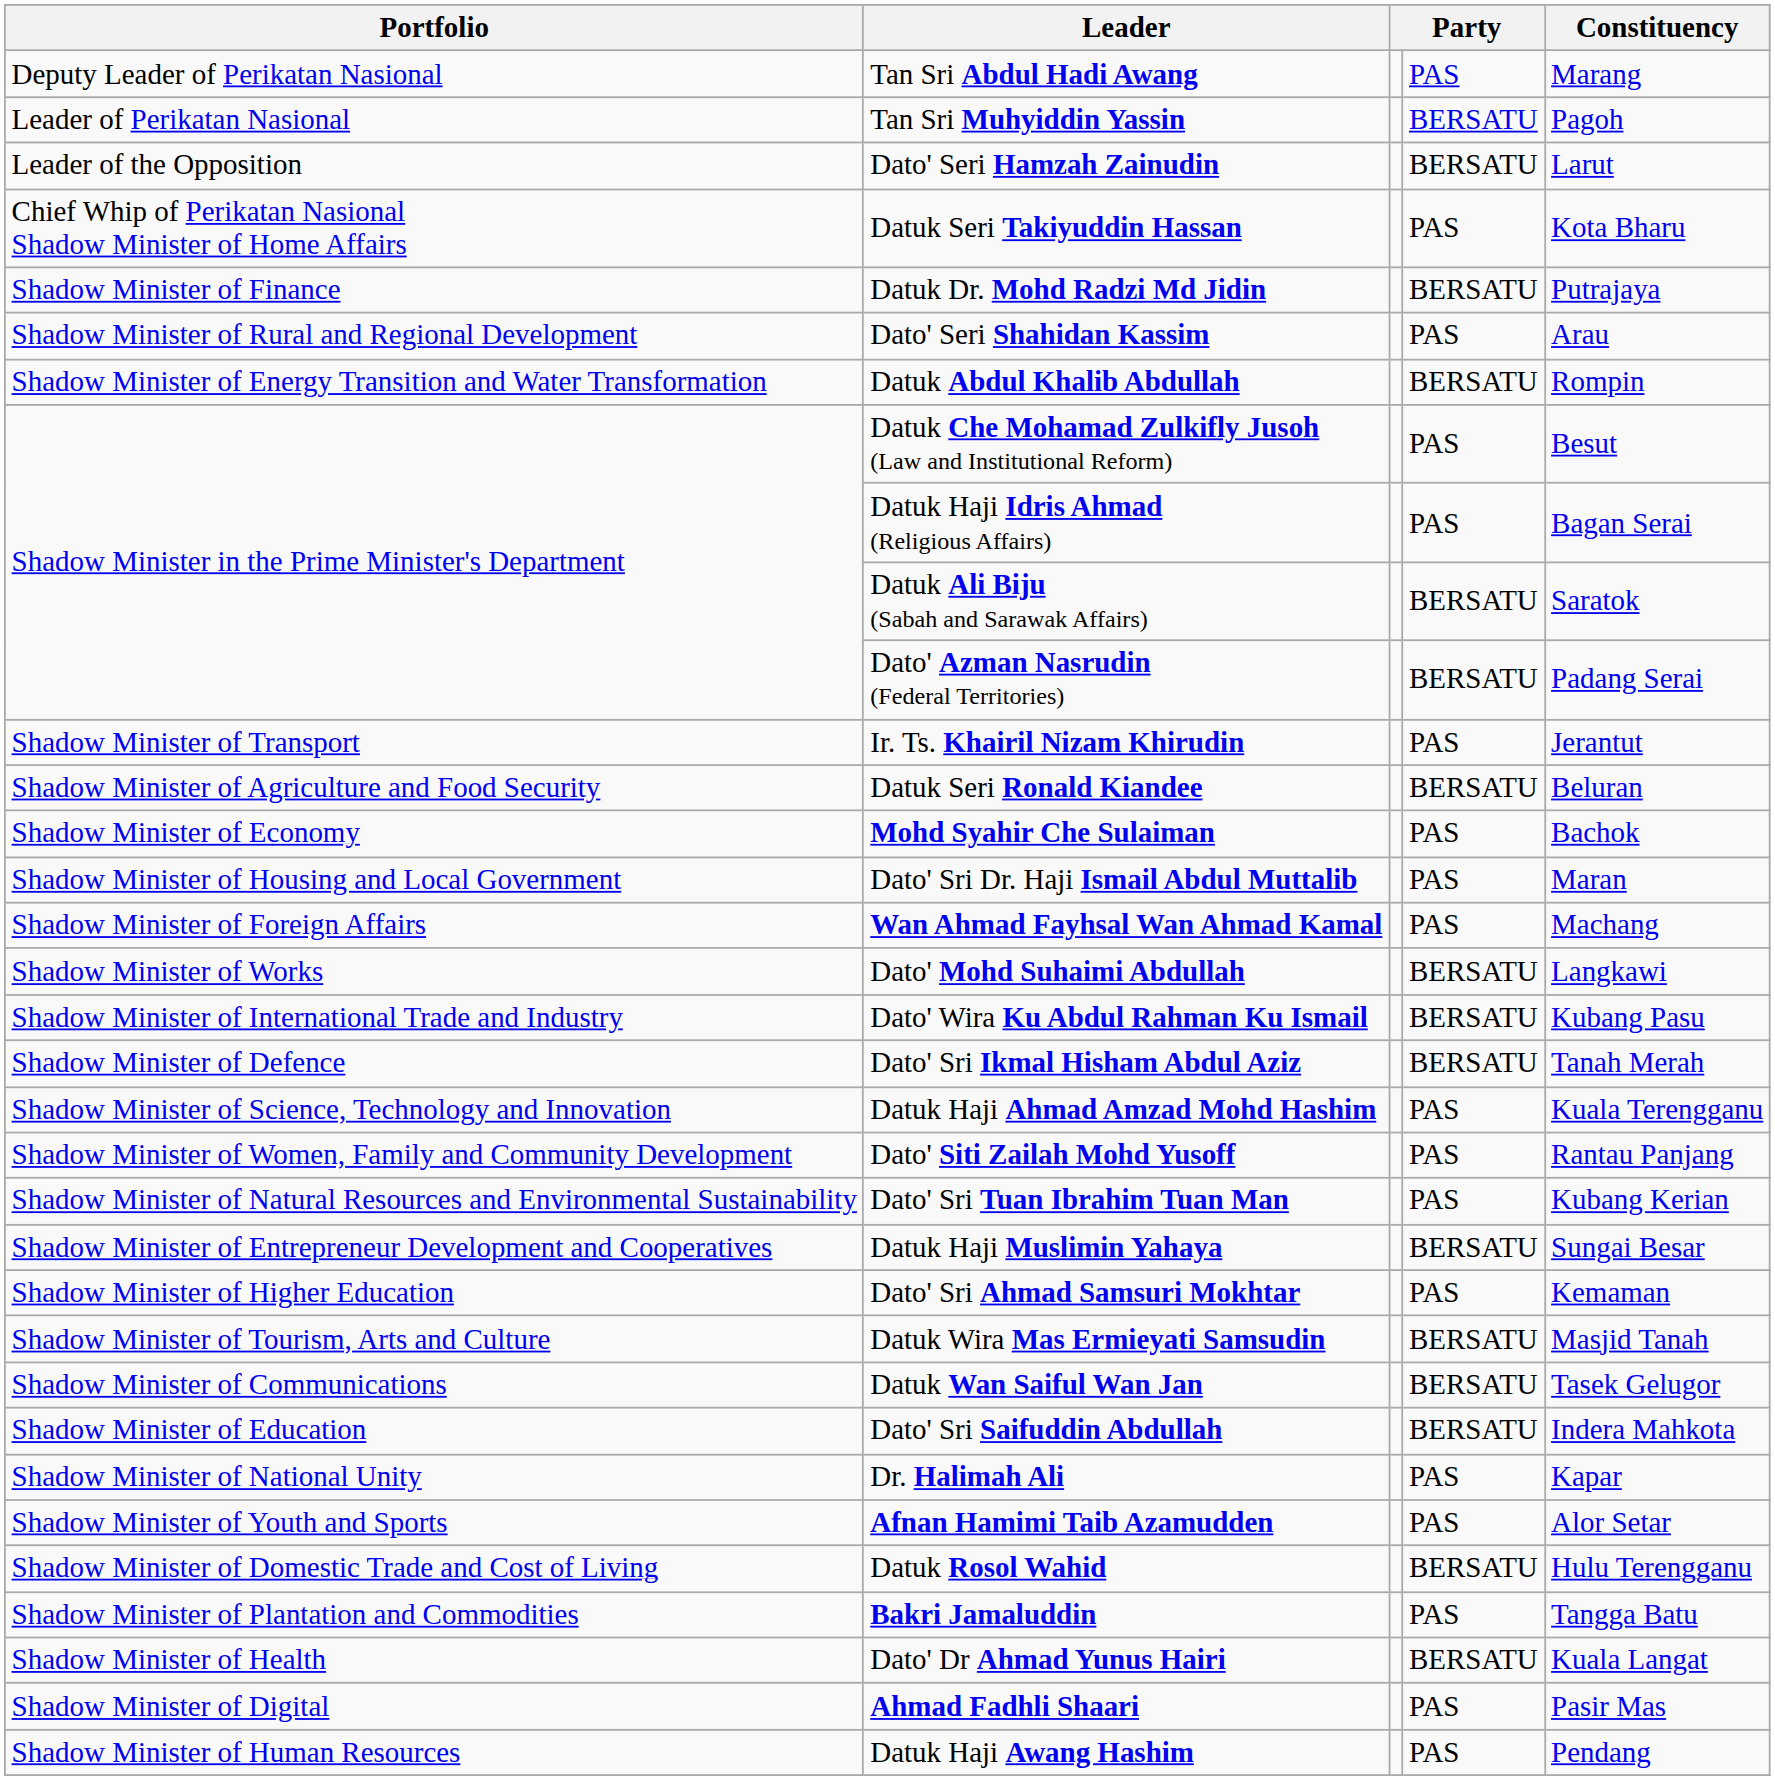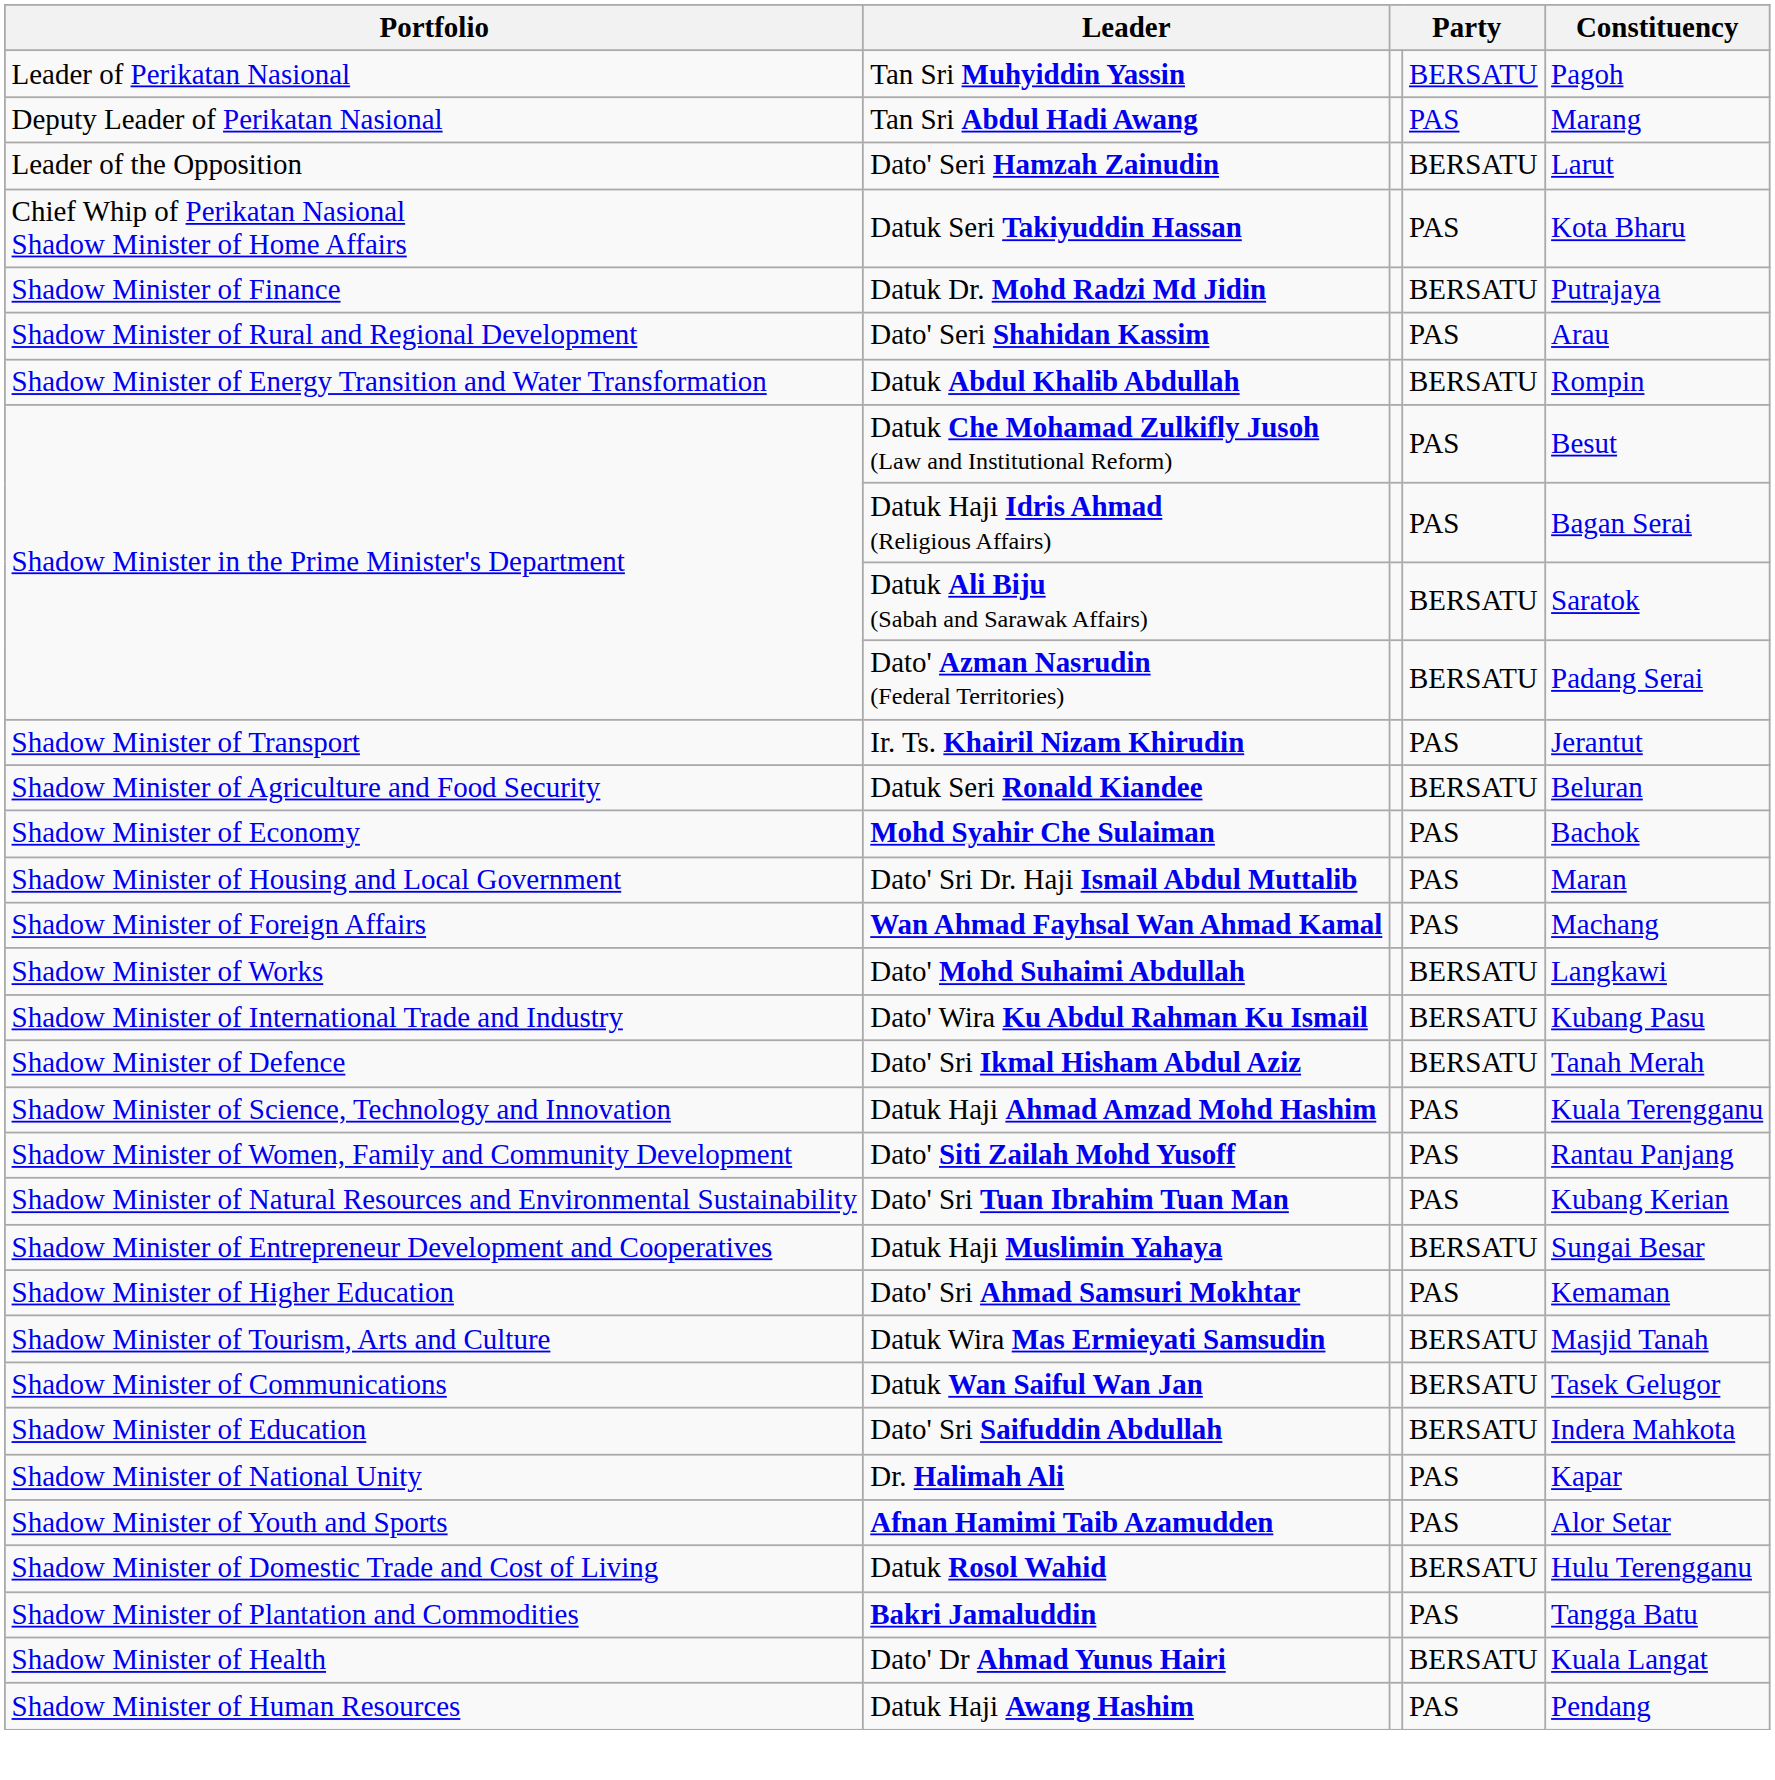rows swapped: (1028, 119) <-> (1034, 73)
- row: (1005, 1706)
